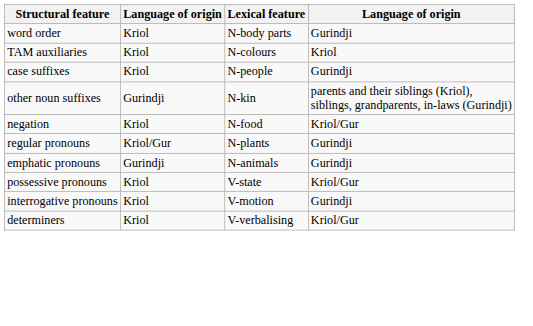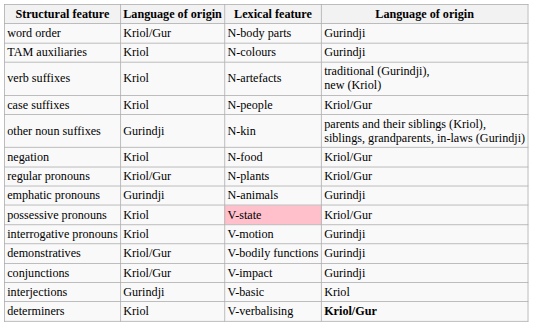(136, 33) Kriol -> (147, 33) Kriol/Gur
(324, 52) Kriol -> (345, 52) Gurindji
+ row: (39, 78)
(331, 71) Gurindji -> (348, 104) Kriol/Gur
(331, 143) Gurindji -> (348, 176) Kriol/Gur
(244, 182) no background -> (244, 215) pink background
+ row: (44, 253)
+ row: (38, 272)
+ row: (37, 292)
(335, 220) normal -> (351, 311) bold
